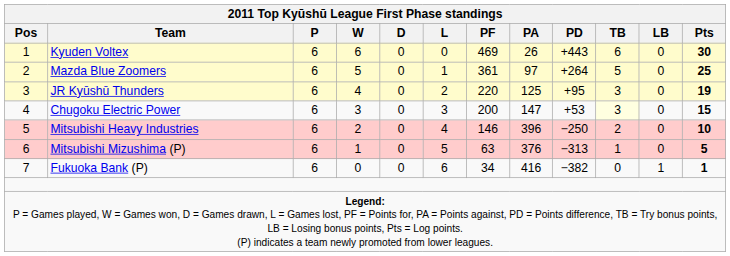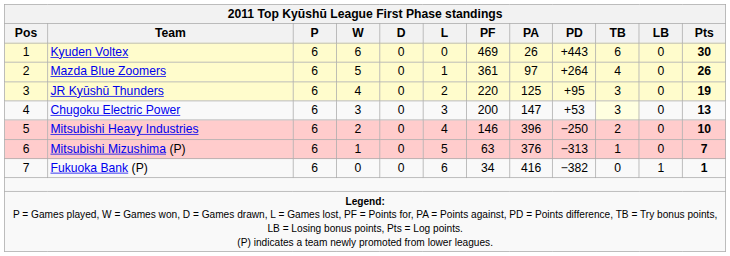(618, 71) 5 -> (618, 71) 4
(704, 71) 25 -> (704, 71) 26
(704, 110) 15 -> (704, 110) 13
(704, 149) 5 -> (704, 149) 7
